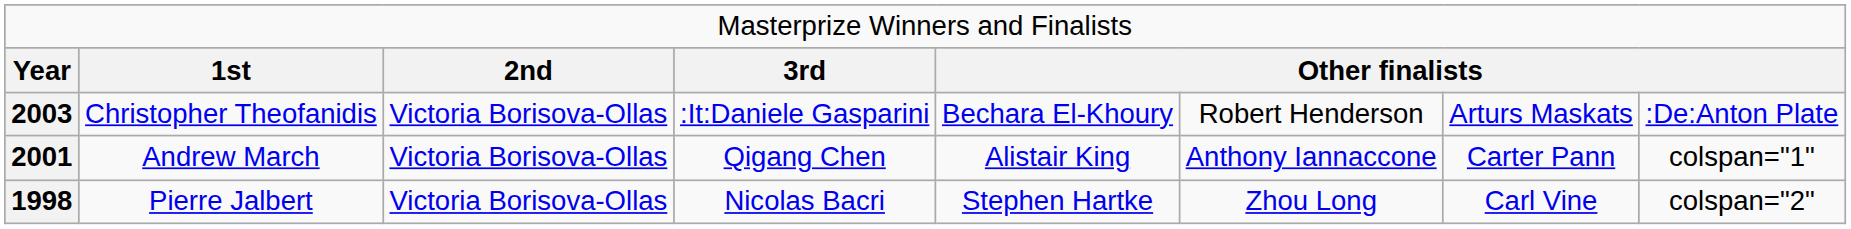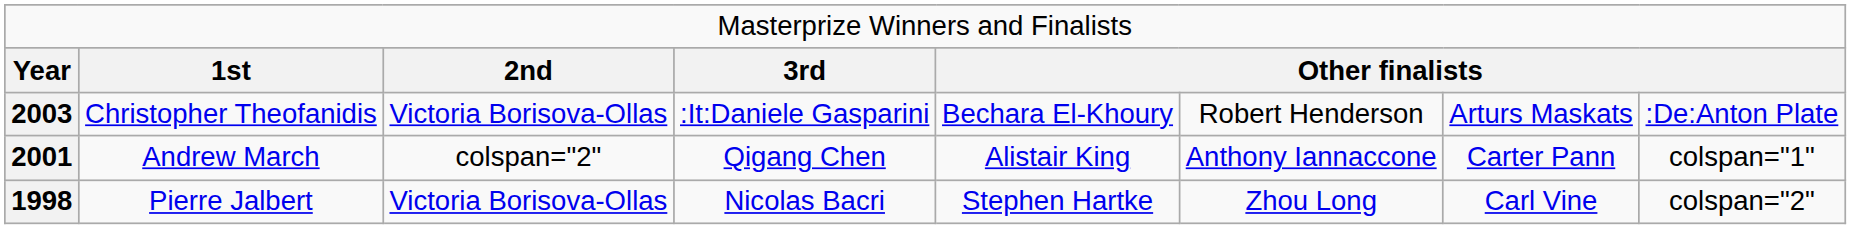(528, 157) Victoria Borisova-Ollas -> (528, 157) colspan="2"
